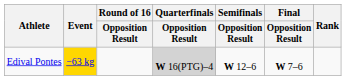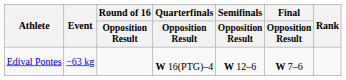(80, 61) gold background -> (80, 61) no background
(184, 67) lightgrey background -> (184, 67) no background
